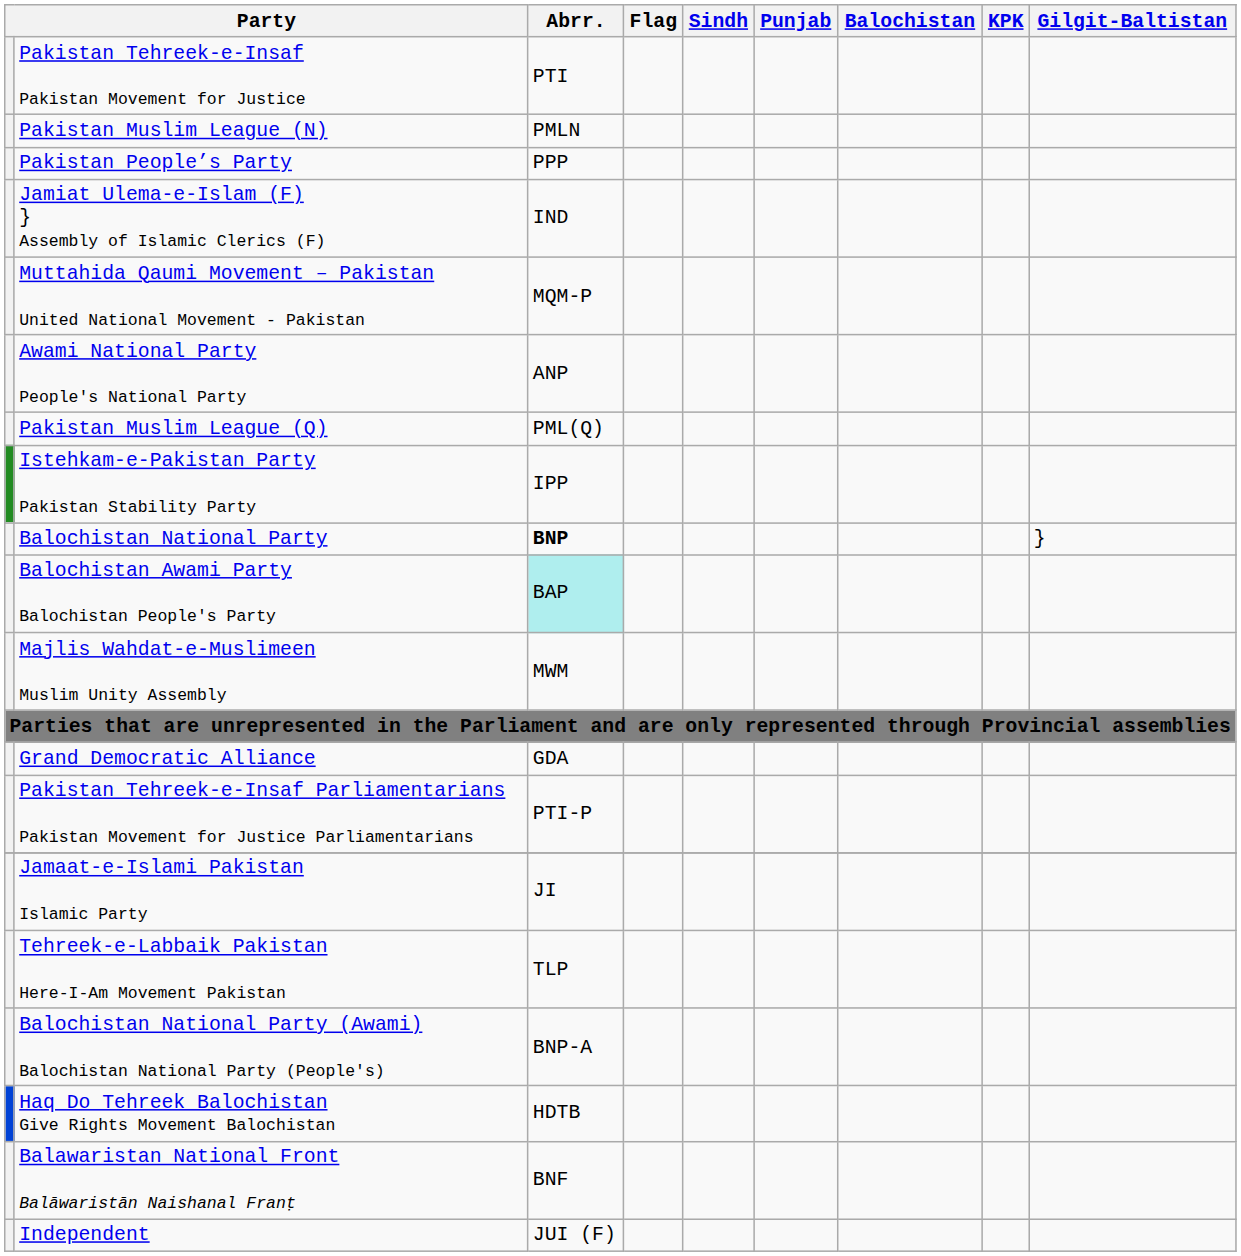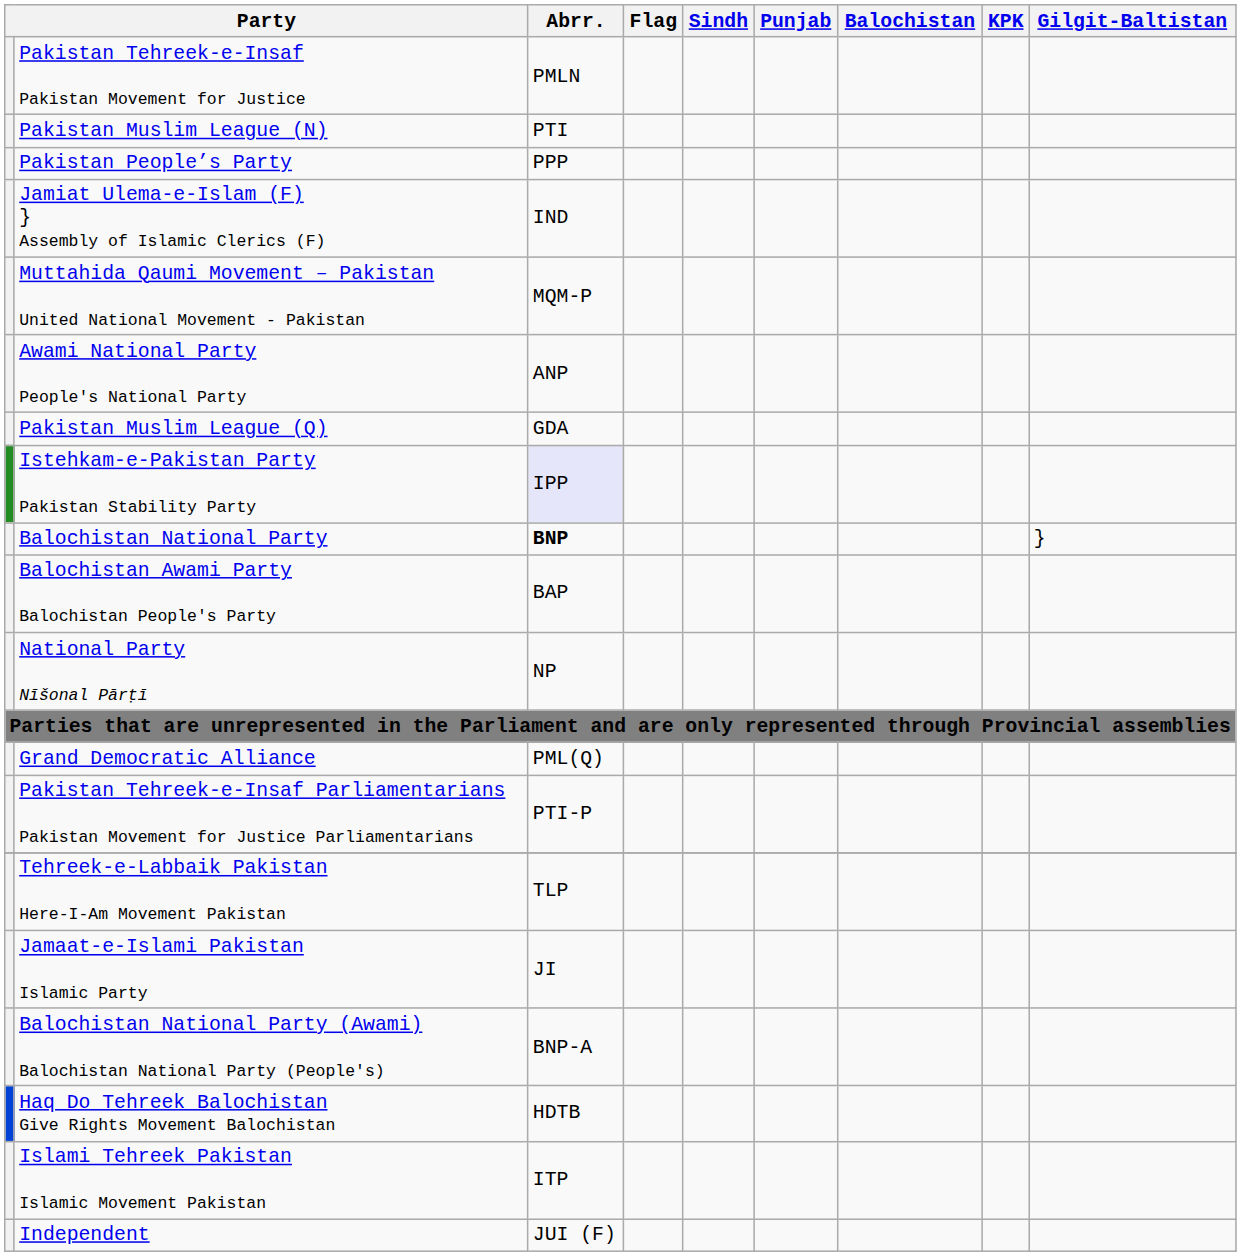(551, 76) PTI -> (557, 76) PMLN
(557, 131) PMLN -> (551, 131) PTI
(568, 429) PML(Q) -> (551, 429) GDA
(551, 484) no background -> (551, 484) lavender background
(551, 594) paleturquoise background -> (551, 594) no background
+ row: (102, 671)
- row: (167, 671)
(551, 759) GDA -> (568, 759) PML(Q)
rows swapped: (161, 891) <-> (173, 969)
- row: (179, 1180)
+ row: (156, 1179)
